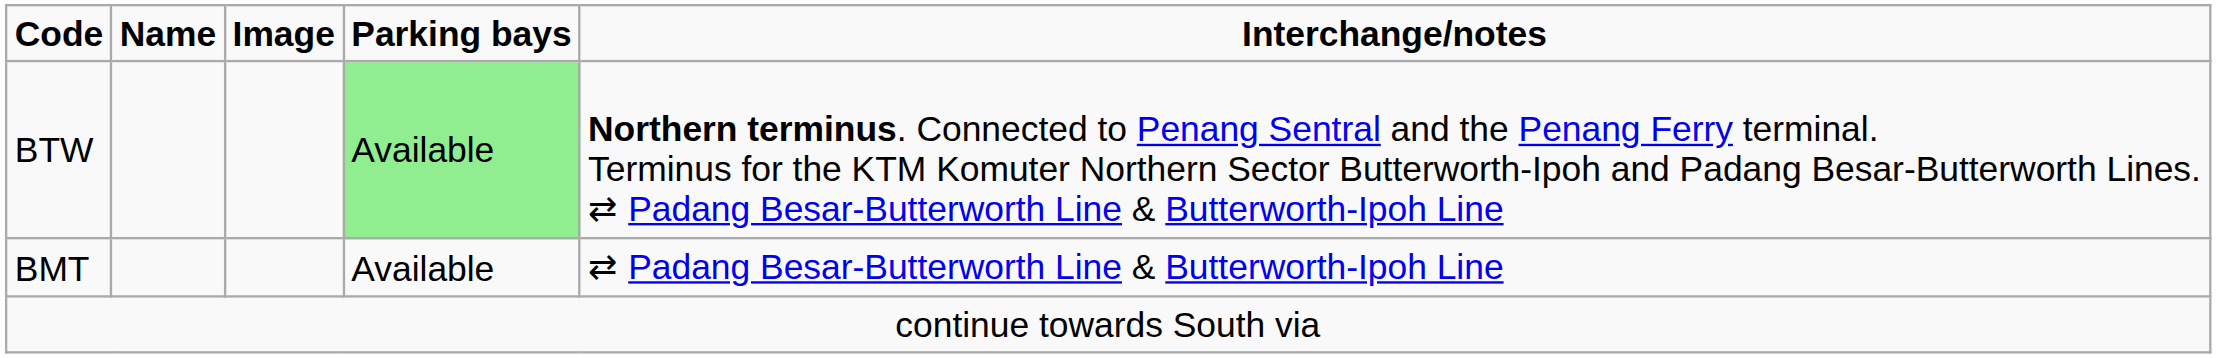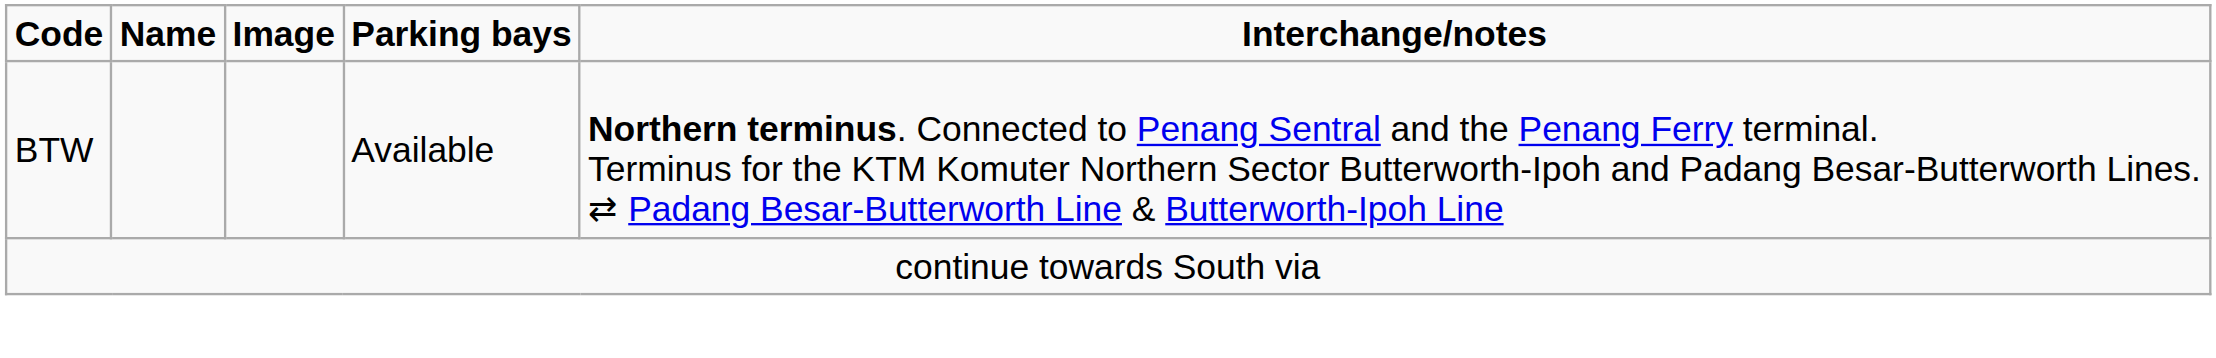(423, 150) lightgreen background -> (423, 150) no background
- row: (52, 268)
